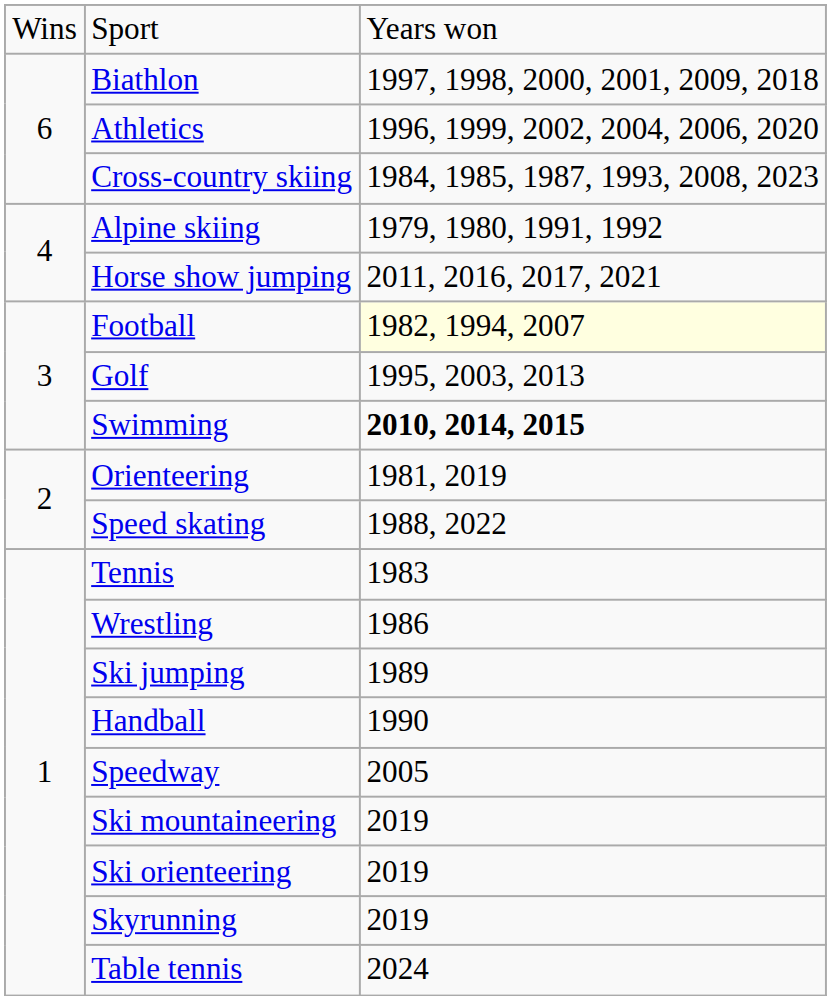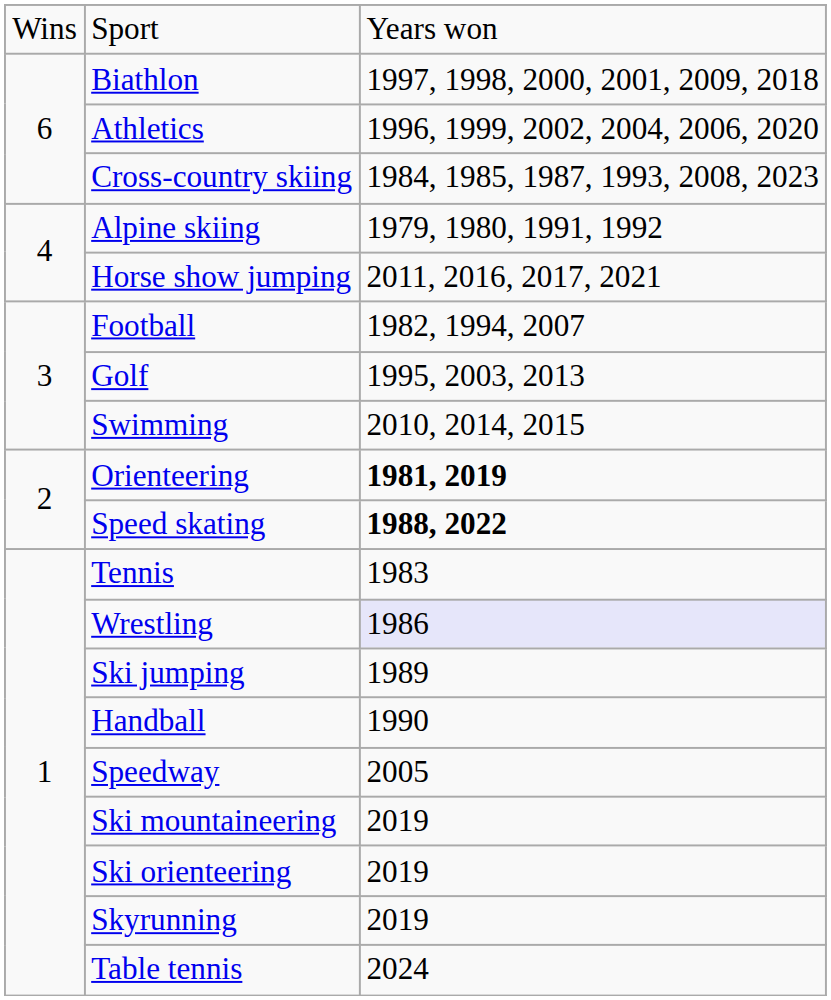(476, 326) lightyellow background -> (476, 326) no background
(476, 425) bold -> (476, 425) normal
(437, 474) normal -> (437, 474) bold
(437, 524) normal -> (437, 524) bold
(398, 623) no background -> (398, 623) lavender background
